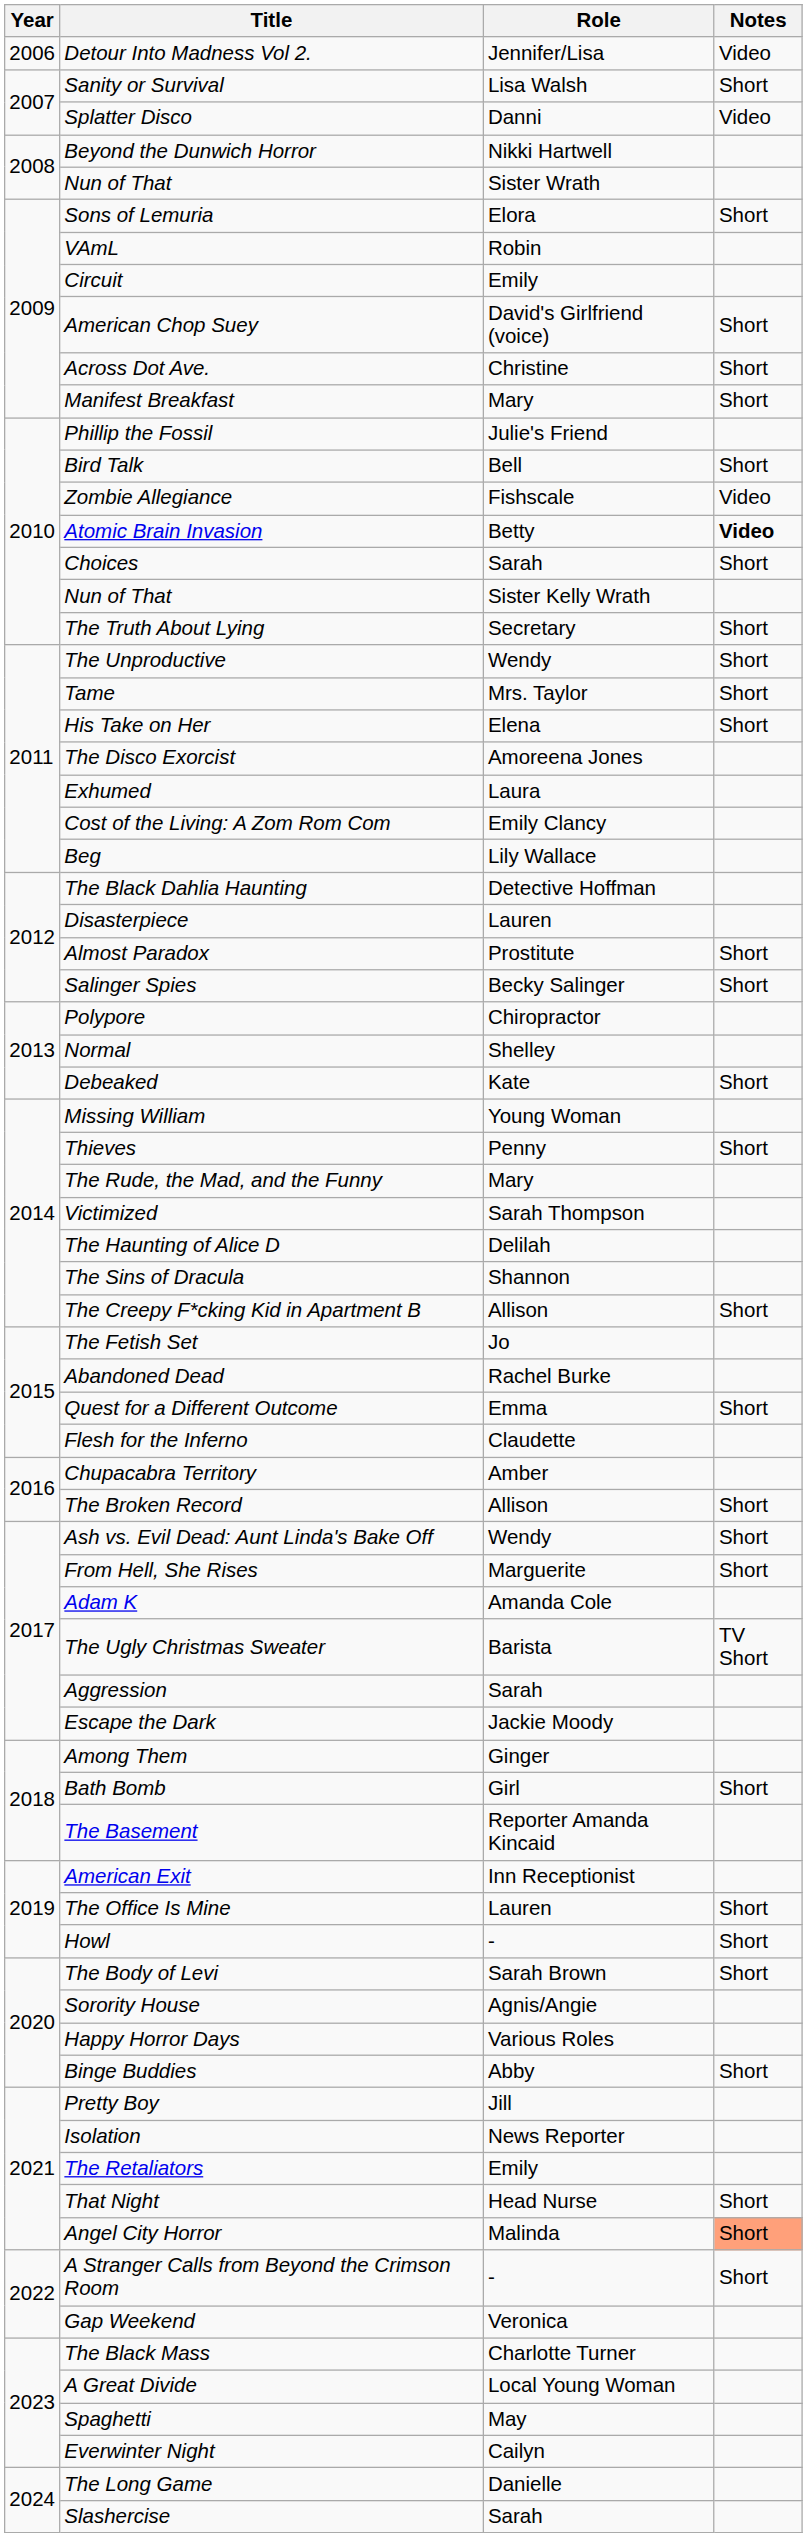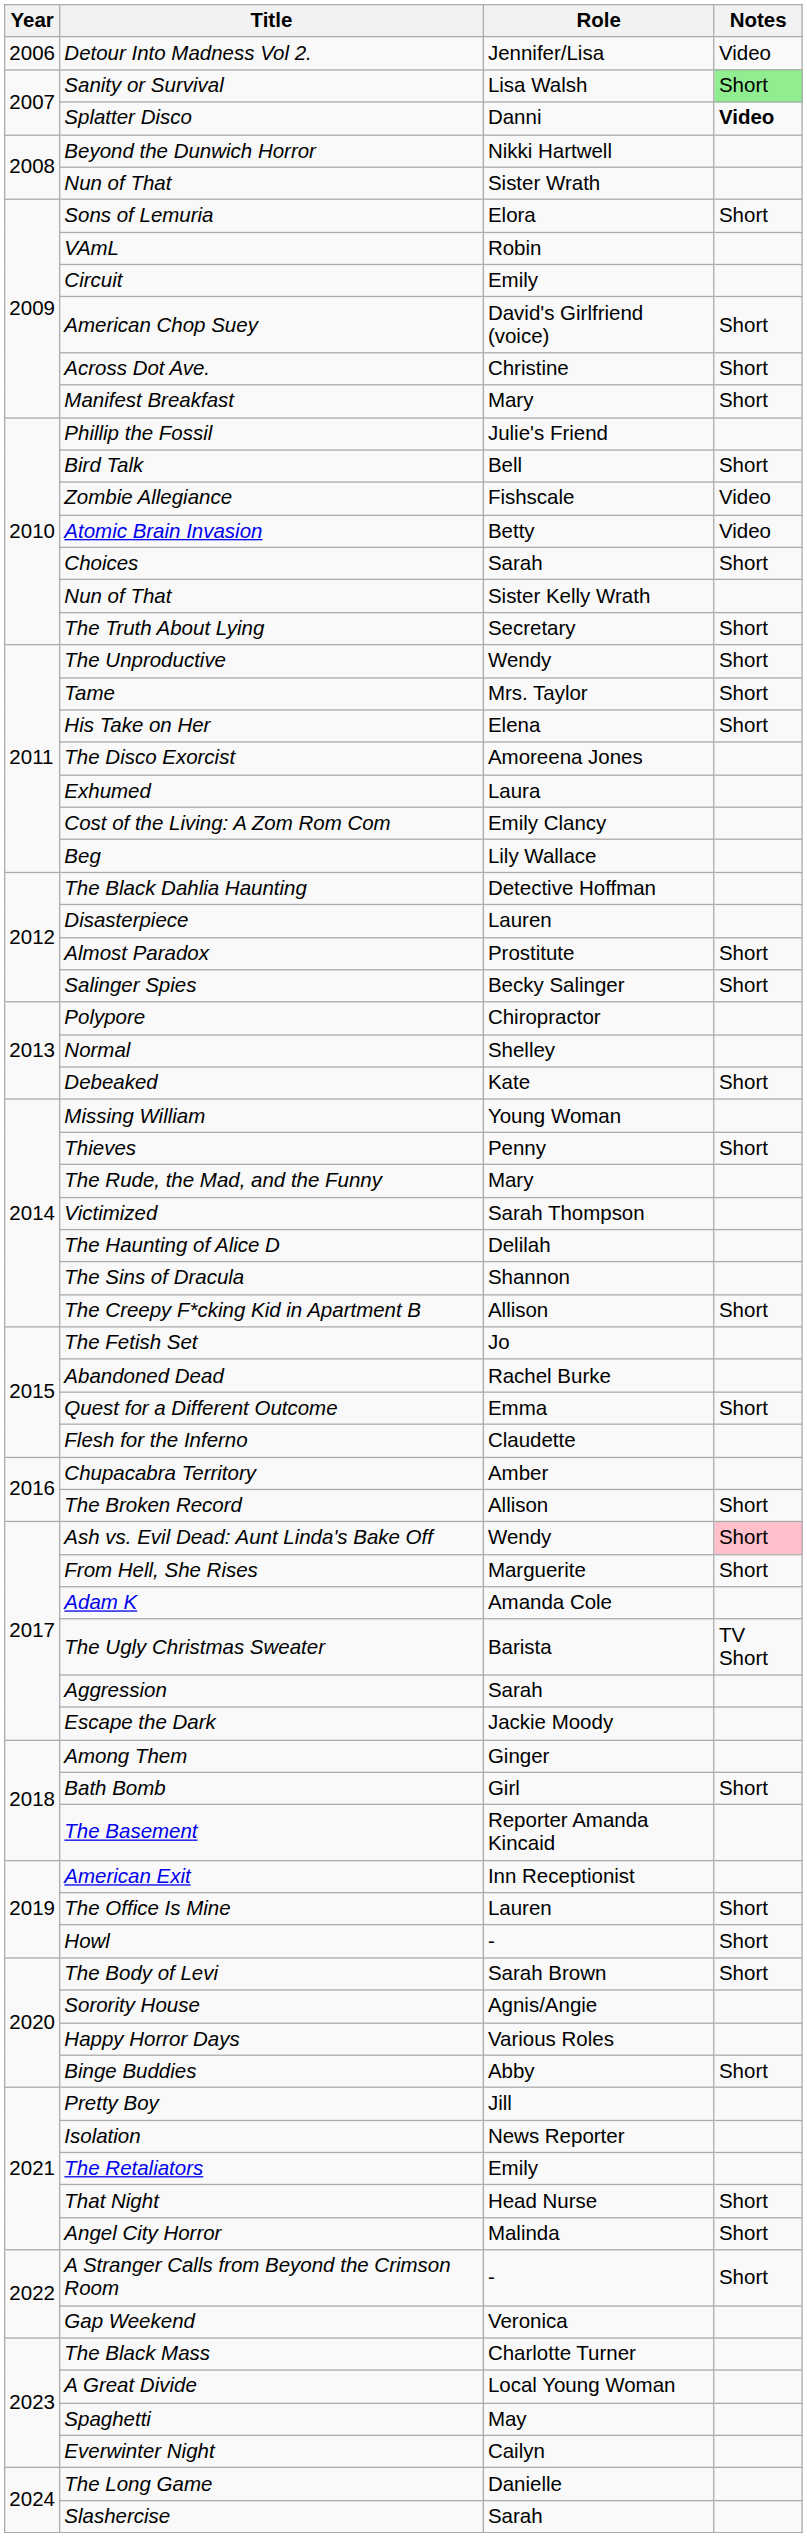(743, 85) no background -> (743, 85) lightgreen background
(745, 118) normal -> (747, 118) bold
(747, 530) bold -> (745, 530) normal
(743, 1537) no background -> (743, 1537) pink background
(743, 2233) lightsalmon background -> (743, 2233) no background
